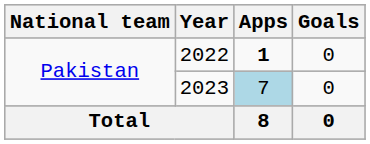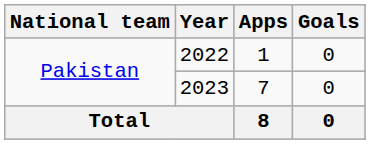(263, 55) bold -> (263, 55) normal
(263, 88) lightblue background -> (263, 88) no background
